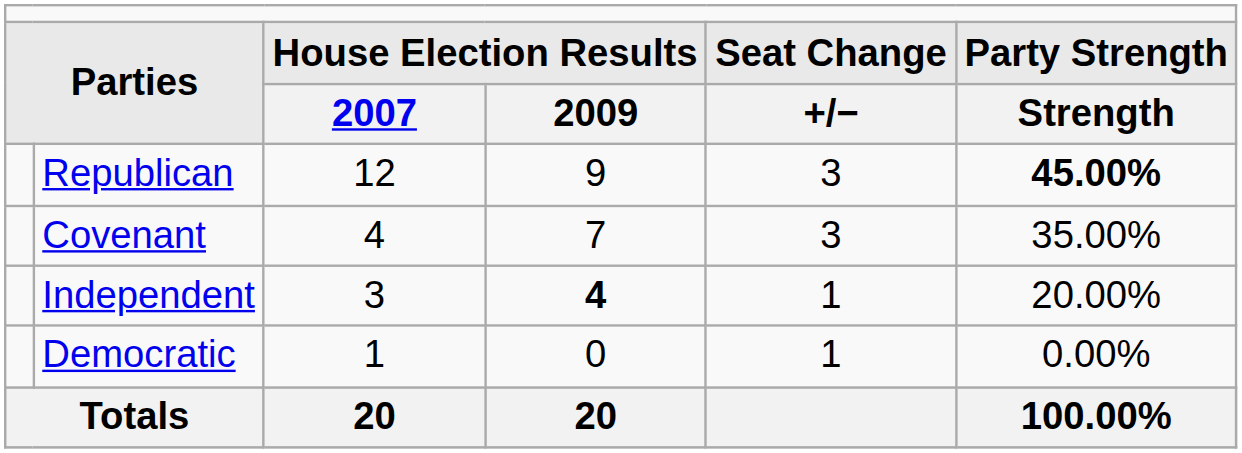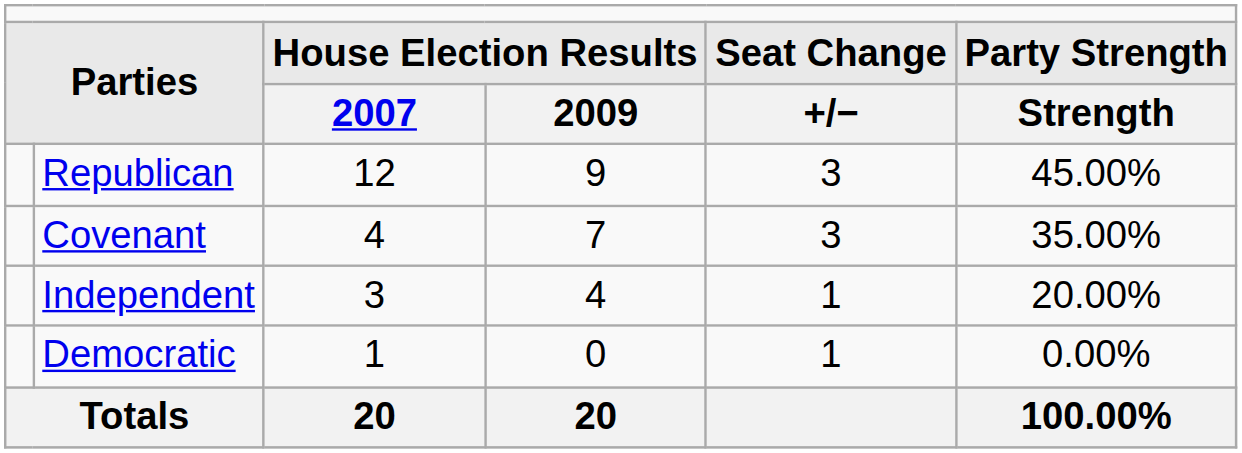(1096, 173) bold -> (1096, 173) normal
(596, 295) bold -> (596, 295) normal
